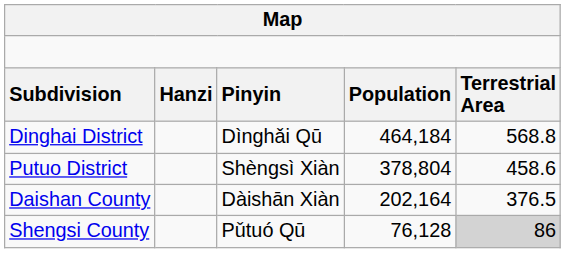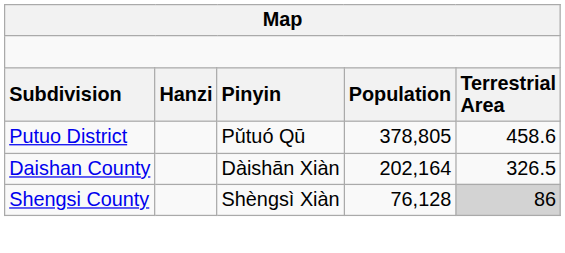- row: (76, 136)
(281, 168) Shèngsì Xiàn -> (263, 136) Pǔtuó Qū
(415, 168) 378,804 -> (415, 136) 378,805
(531, 199) 376.5 -> (531, 168) 326.5
(263, 231) Pǔtuó Qū -> (281, 199) Shèngsì Xiàn
